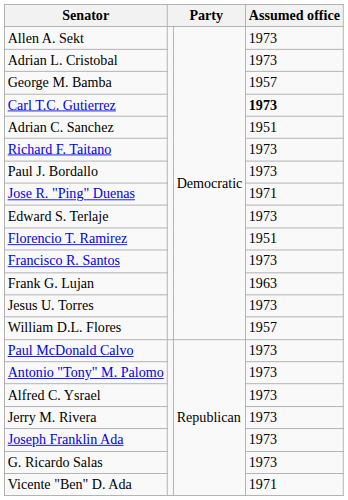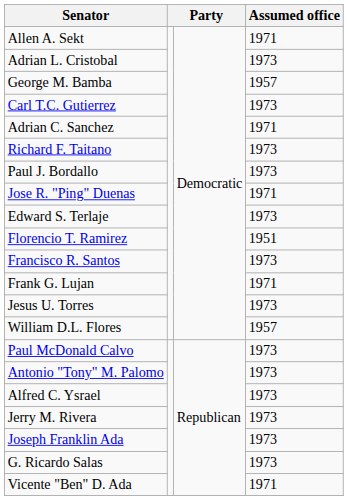(263, 37) 1973 -> (263, 37) 1971
(263, 104) bold -> (263, 104) normal
(263, 127) 1951 -> (263, 127) 1971
(263, 283) 1963 -> (263, 283) 1971
